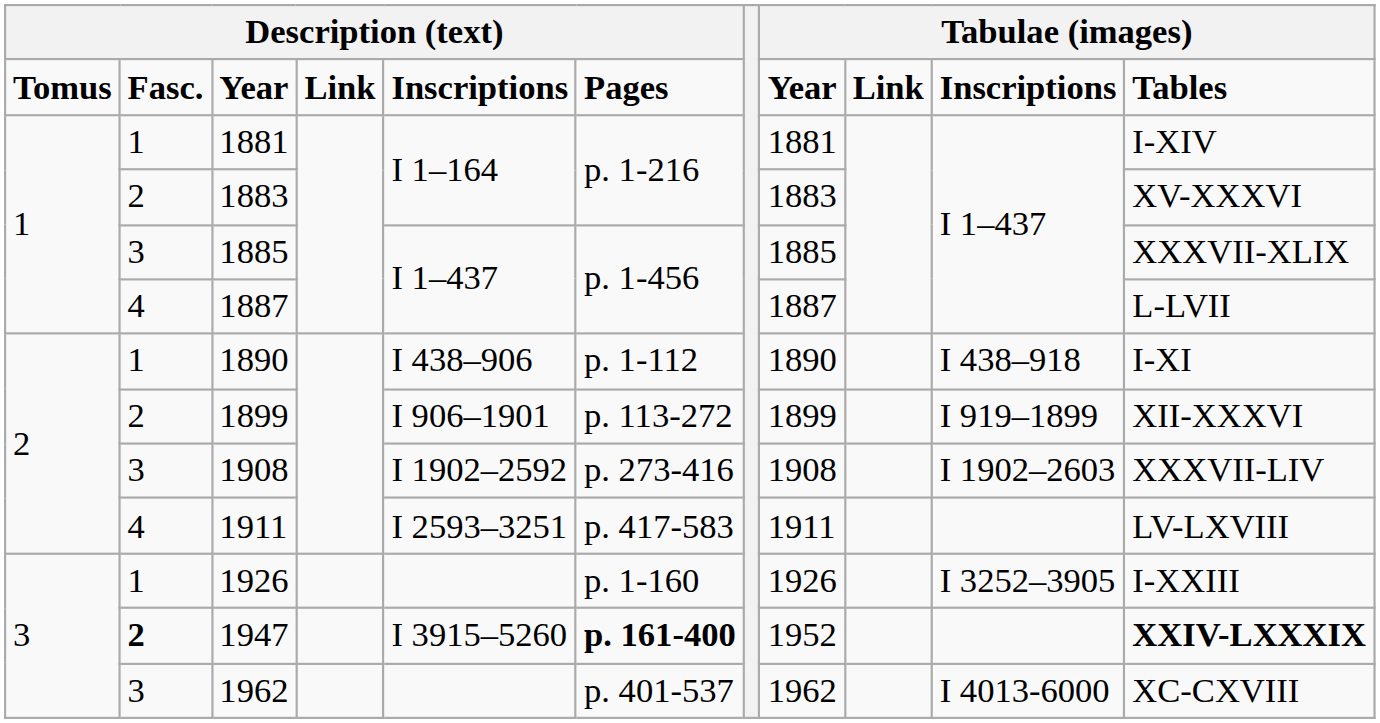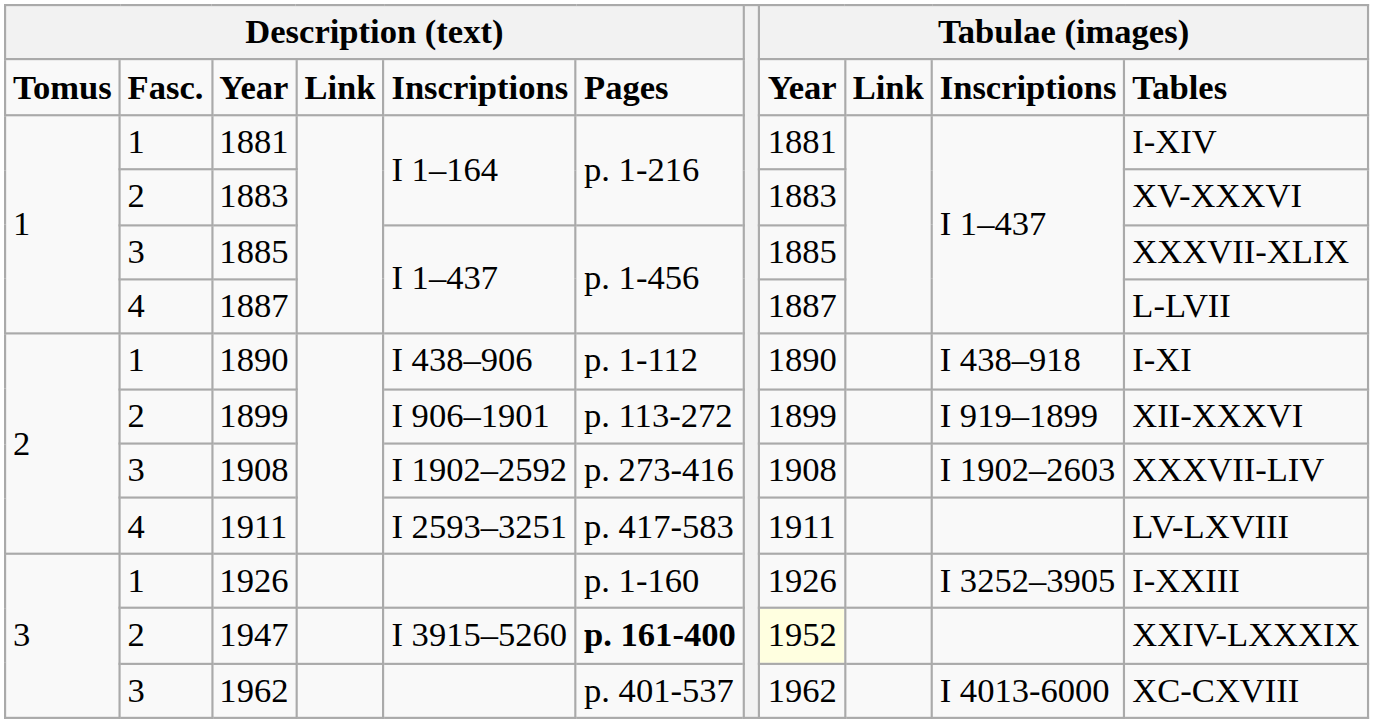(136, 634) bold -> (136, 634) normal
(802, 634) no background -> (802, 634) lightyellow background
(1249, 634) bold -> (1246, 634) normal
